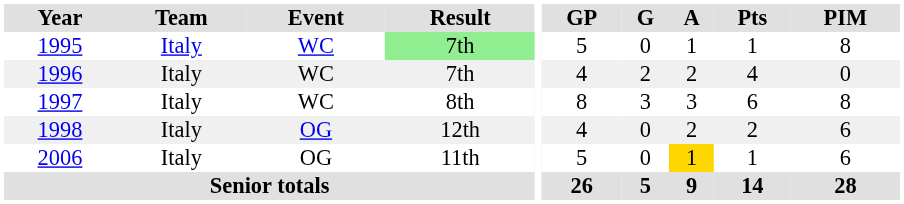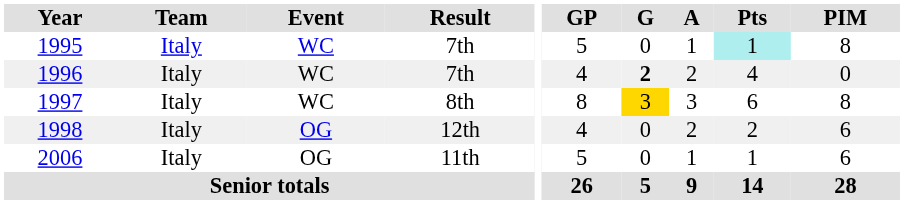(460, 45) lightgreen background -> (460, 45) no background
(752, 45) no background -> (752, 45) paleturquoise background
(645, 73) normal -> (645, 73) bold
(645, 101) no background -> (645, 101) gold background
(692, 157) gold background -> (692, 157) no background
